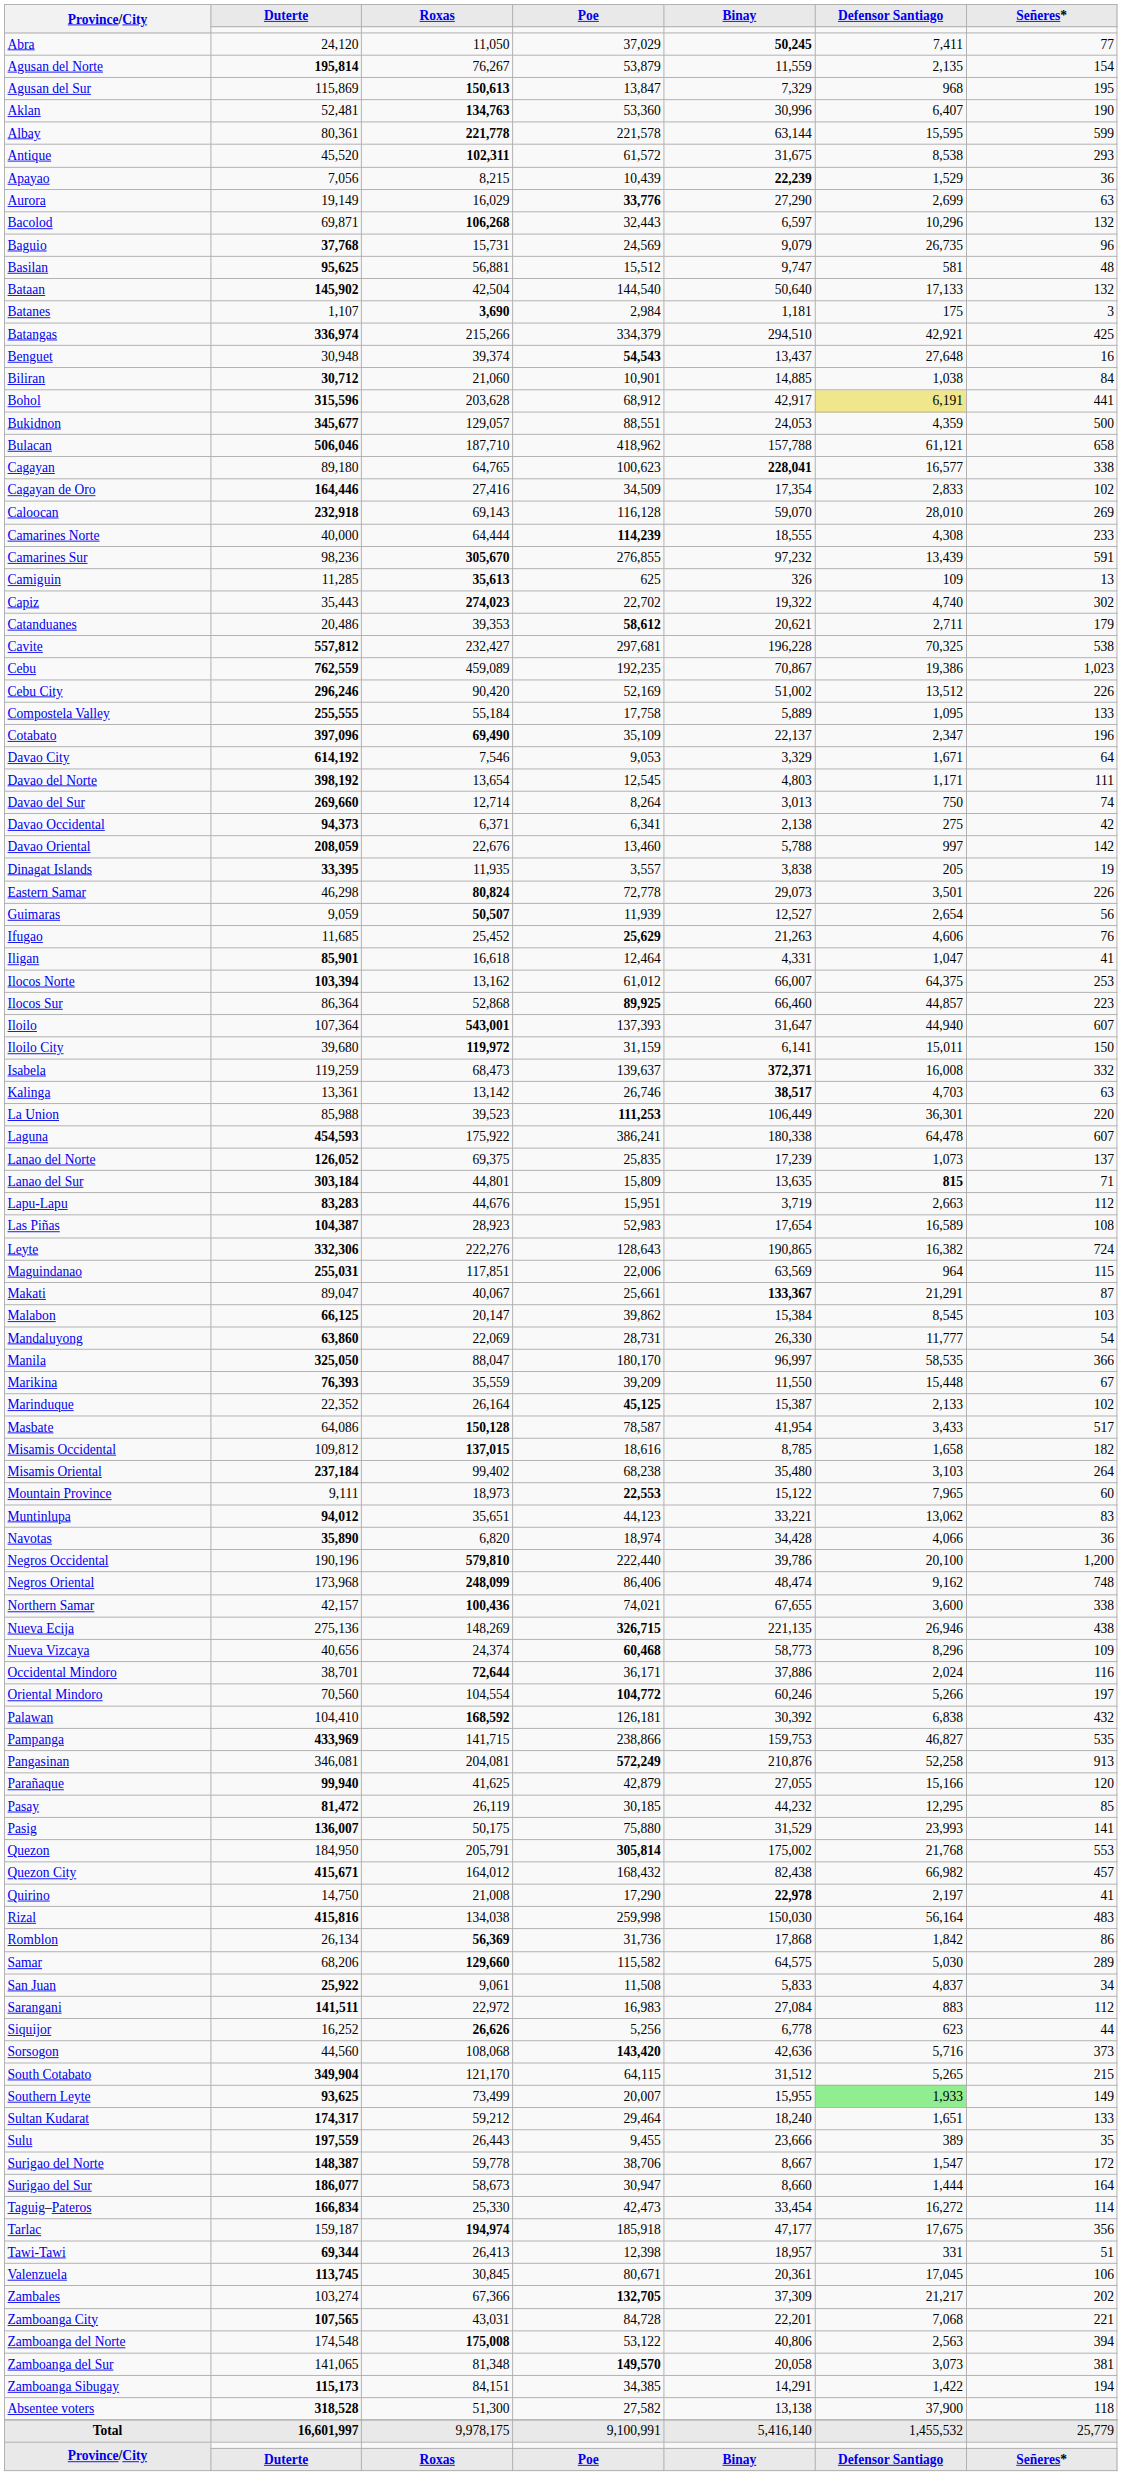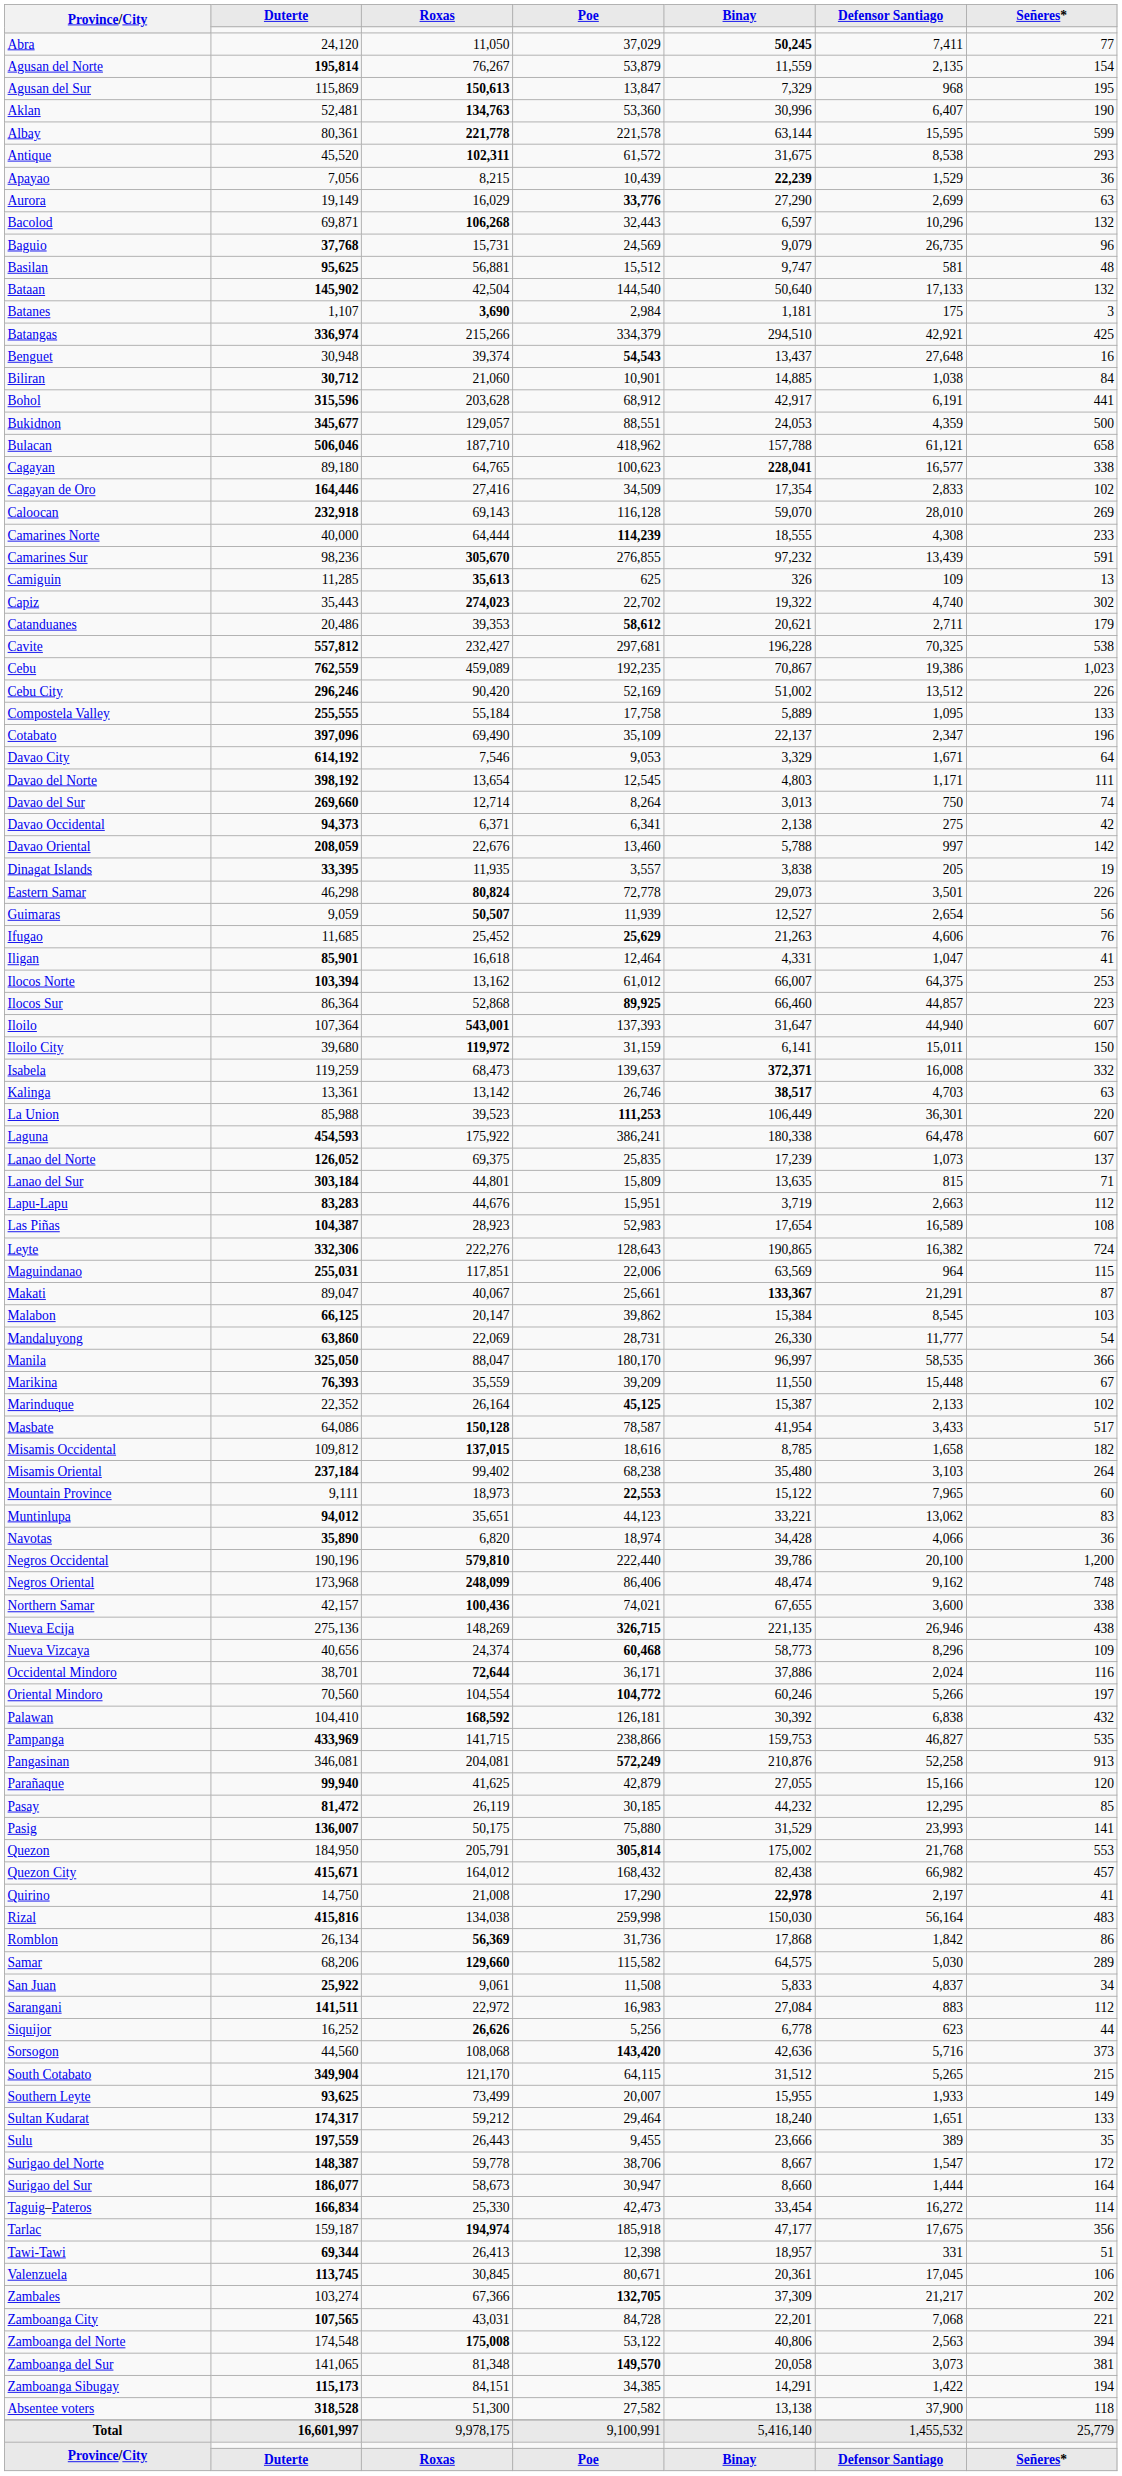(948, 401) khaki background -> (948, 401) no background
(491, 735) bold -> (491, 735) normal
(953, 1182) bold -> (953, 1182) normal
(948, 2096) lightgreen background -> (948, 2096) no background
